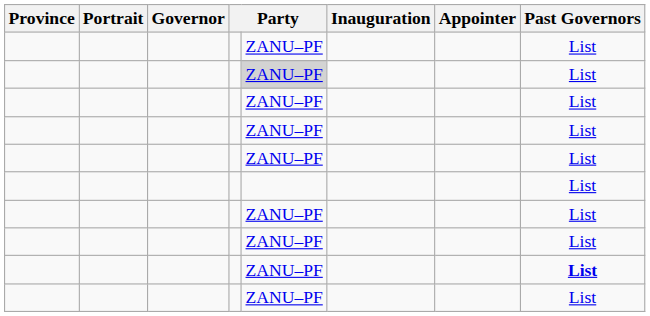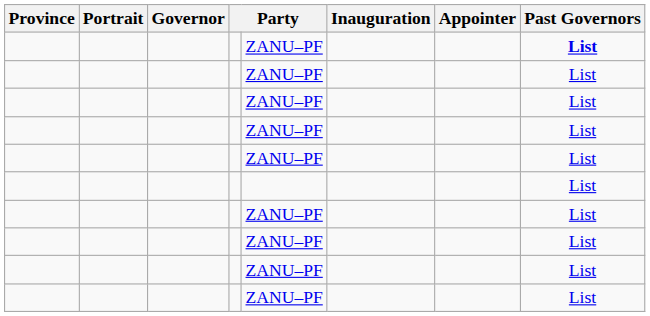(583, 46) normal -> (583, 46) bold
(284, 74) lightgrey background -> (284, 74) no background
(583, 269) bold -> (583, 269) normal
